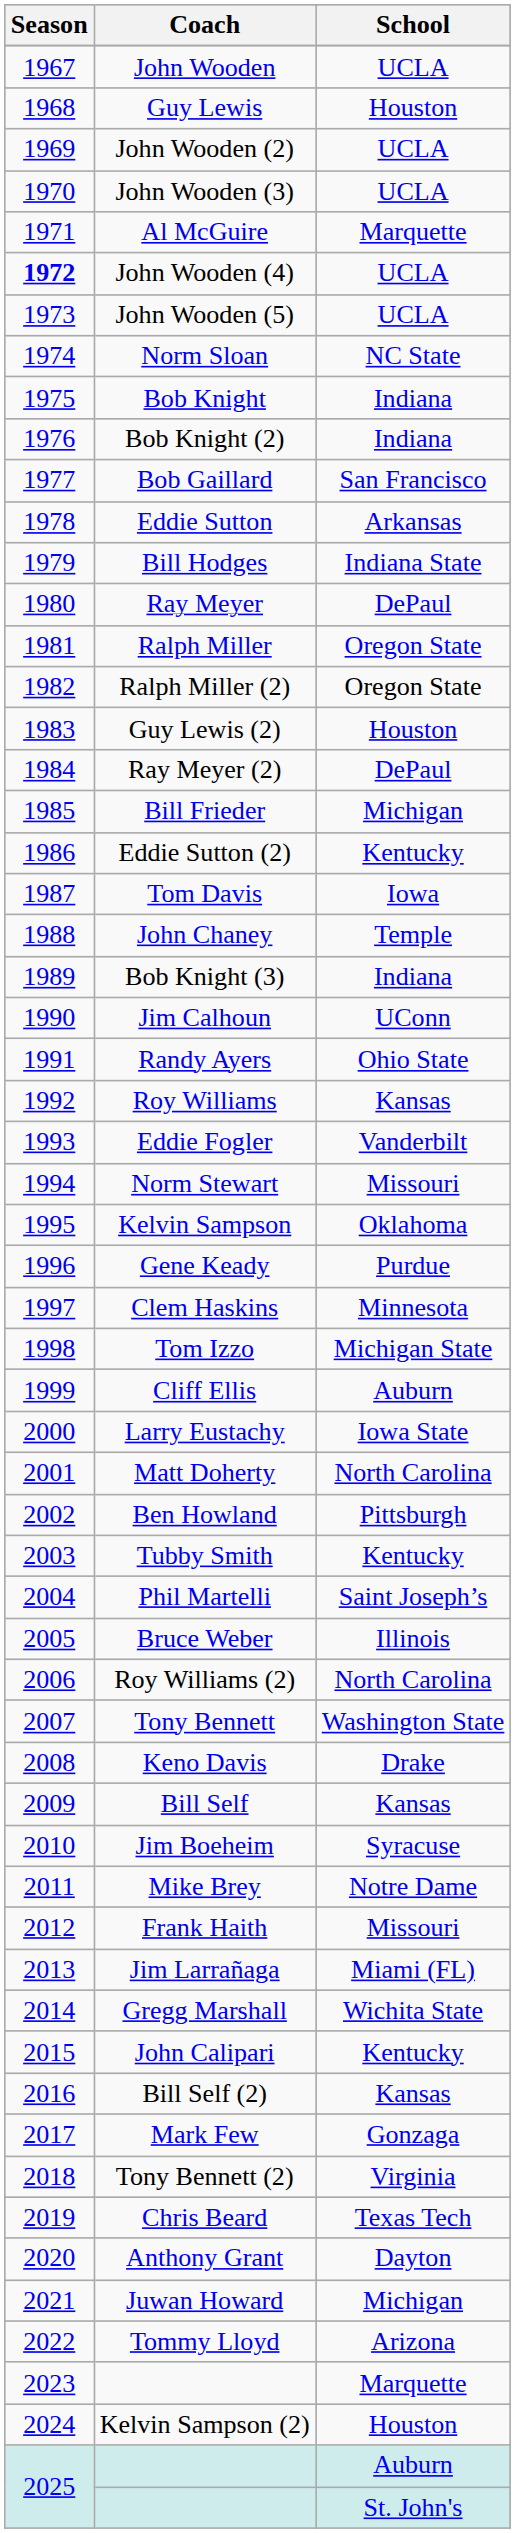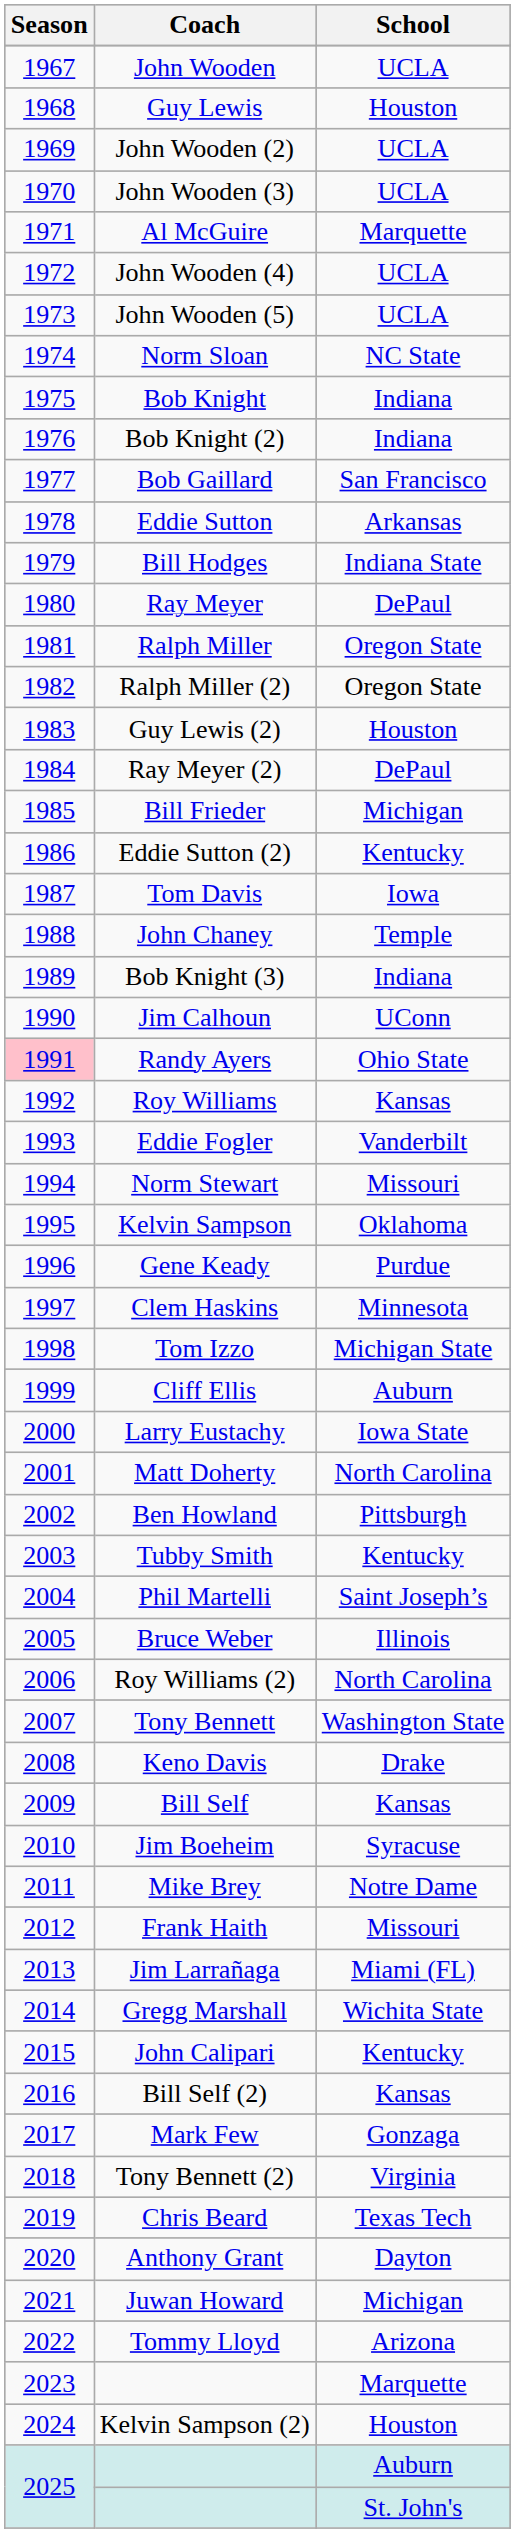(49, 273) bold -> (49, 273) normal
(49, 1059) no background -> (49, 1059) pink background
